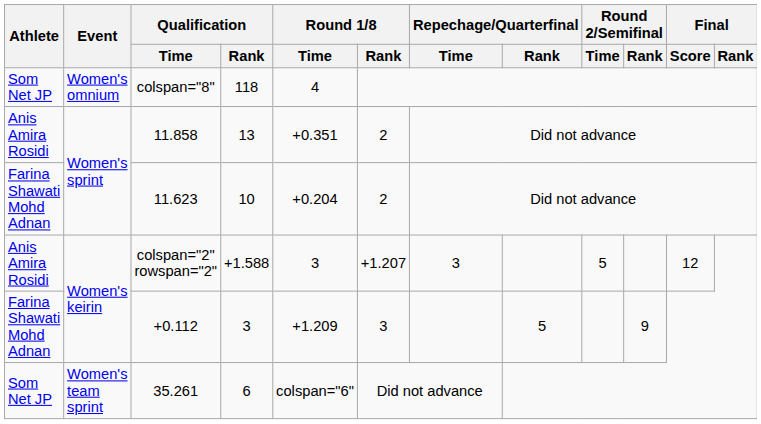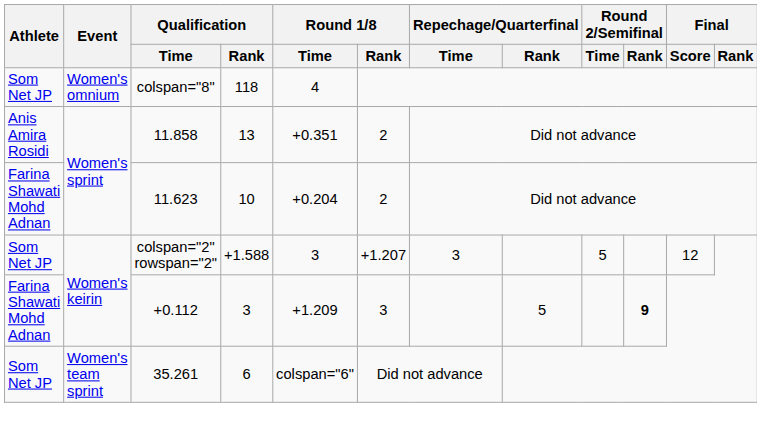(28, 263) Anis Amira Rosidi -> (30, 255) Som Net JP
(645, 327) normal -> (645, 311) bold
